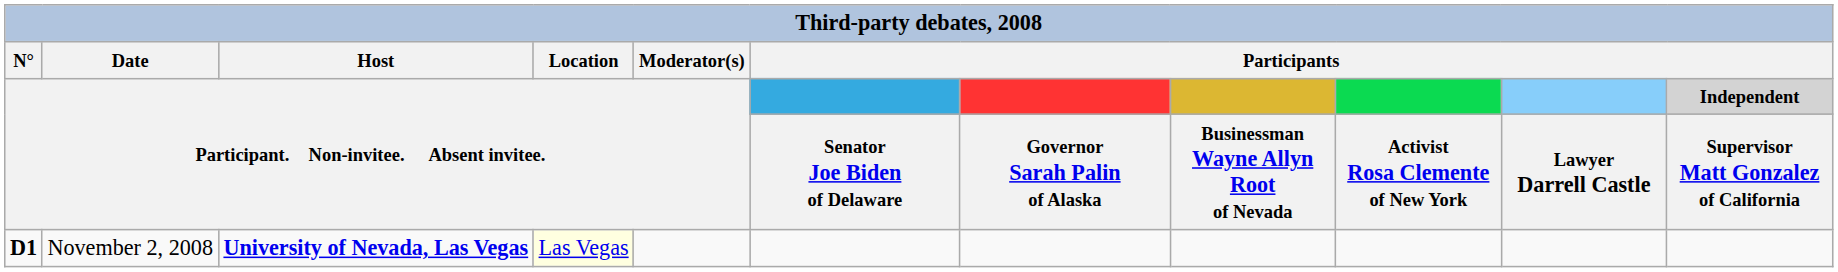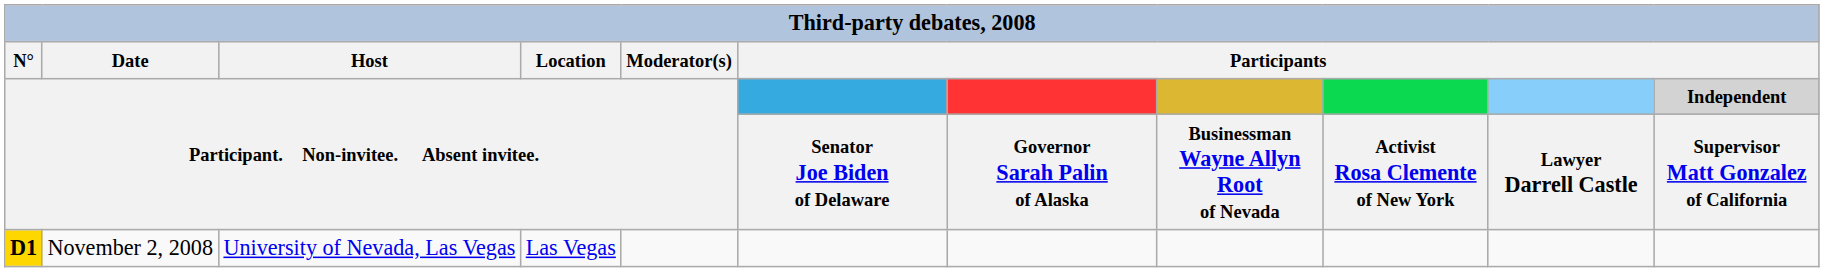(24, 248) no background -> (24, 248) gold background
(376, 248) bold -> (369, 248) normal
(584, 248) lightyellow background -> (571, 248) no background
